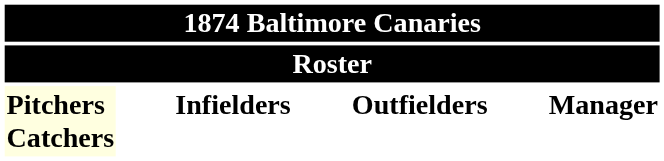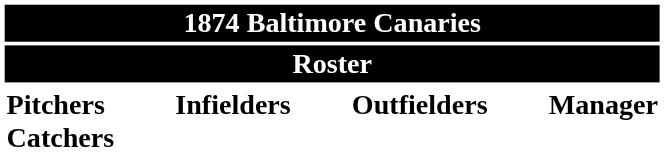(60, 120) lightyellow background -> (60, 120) no background
